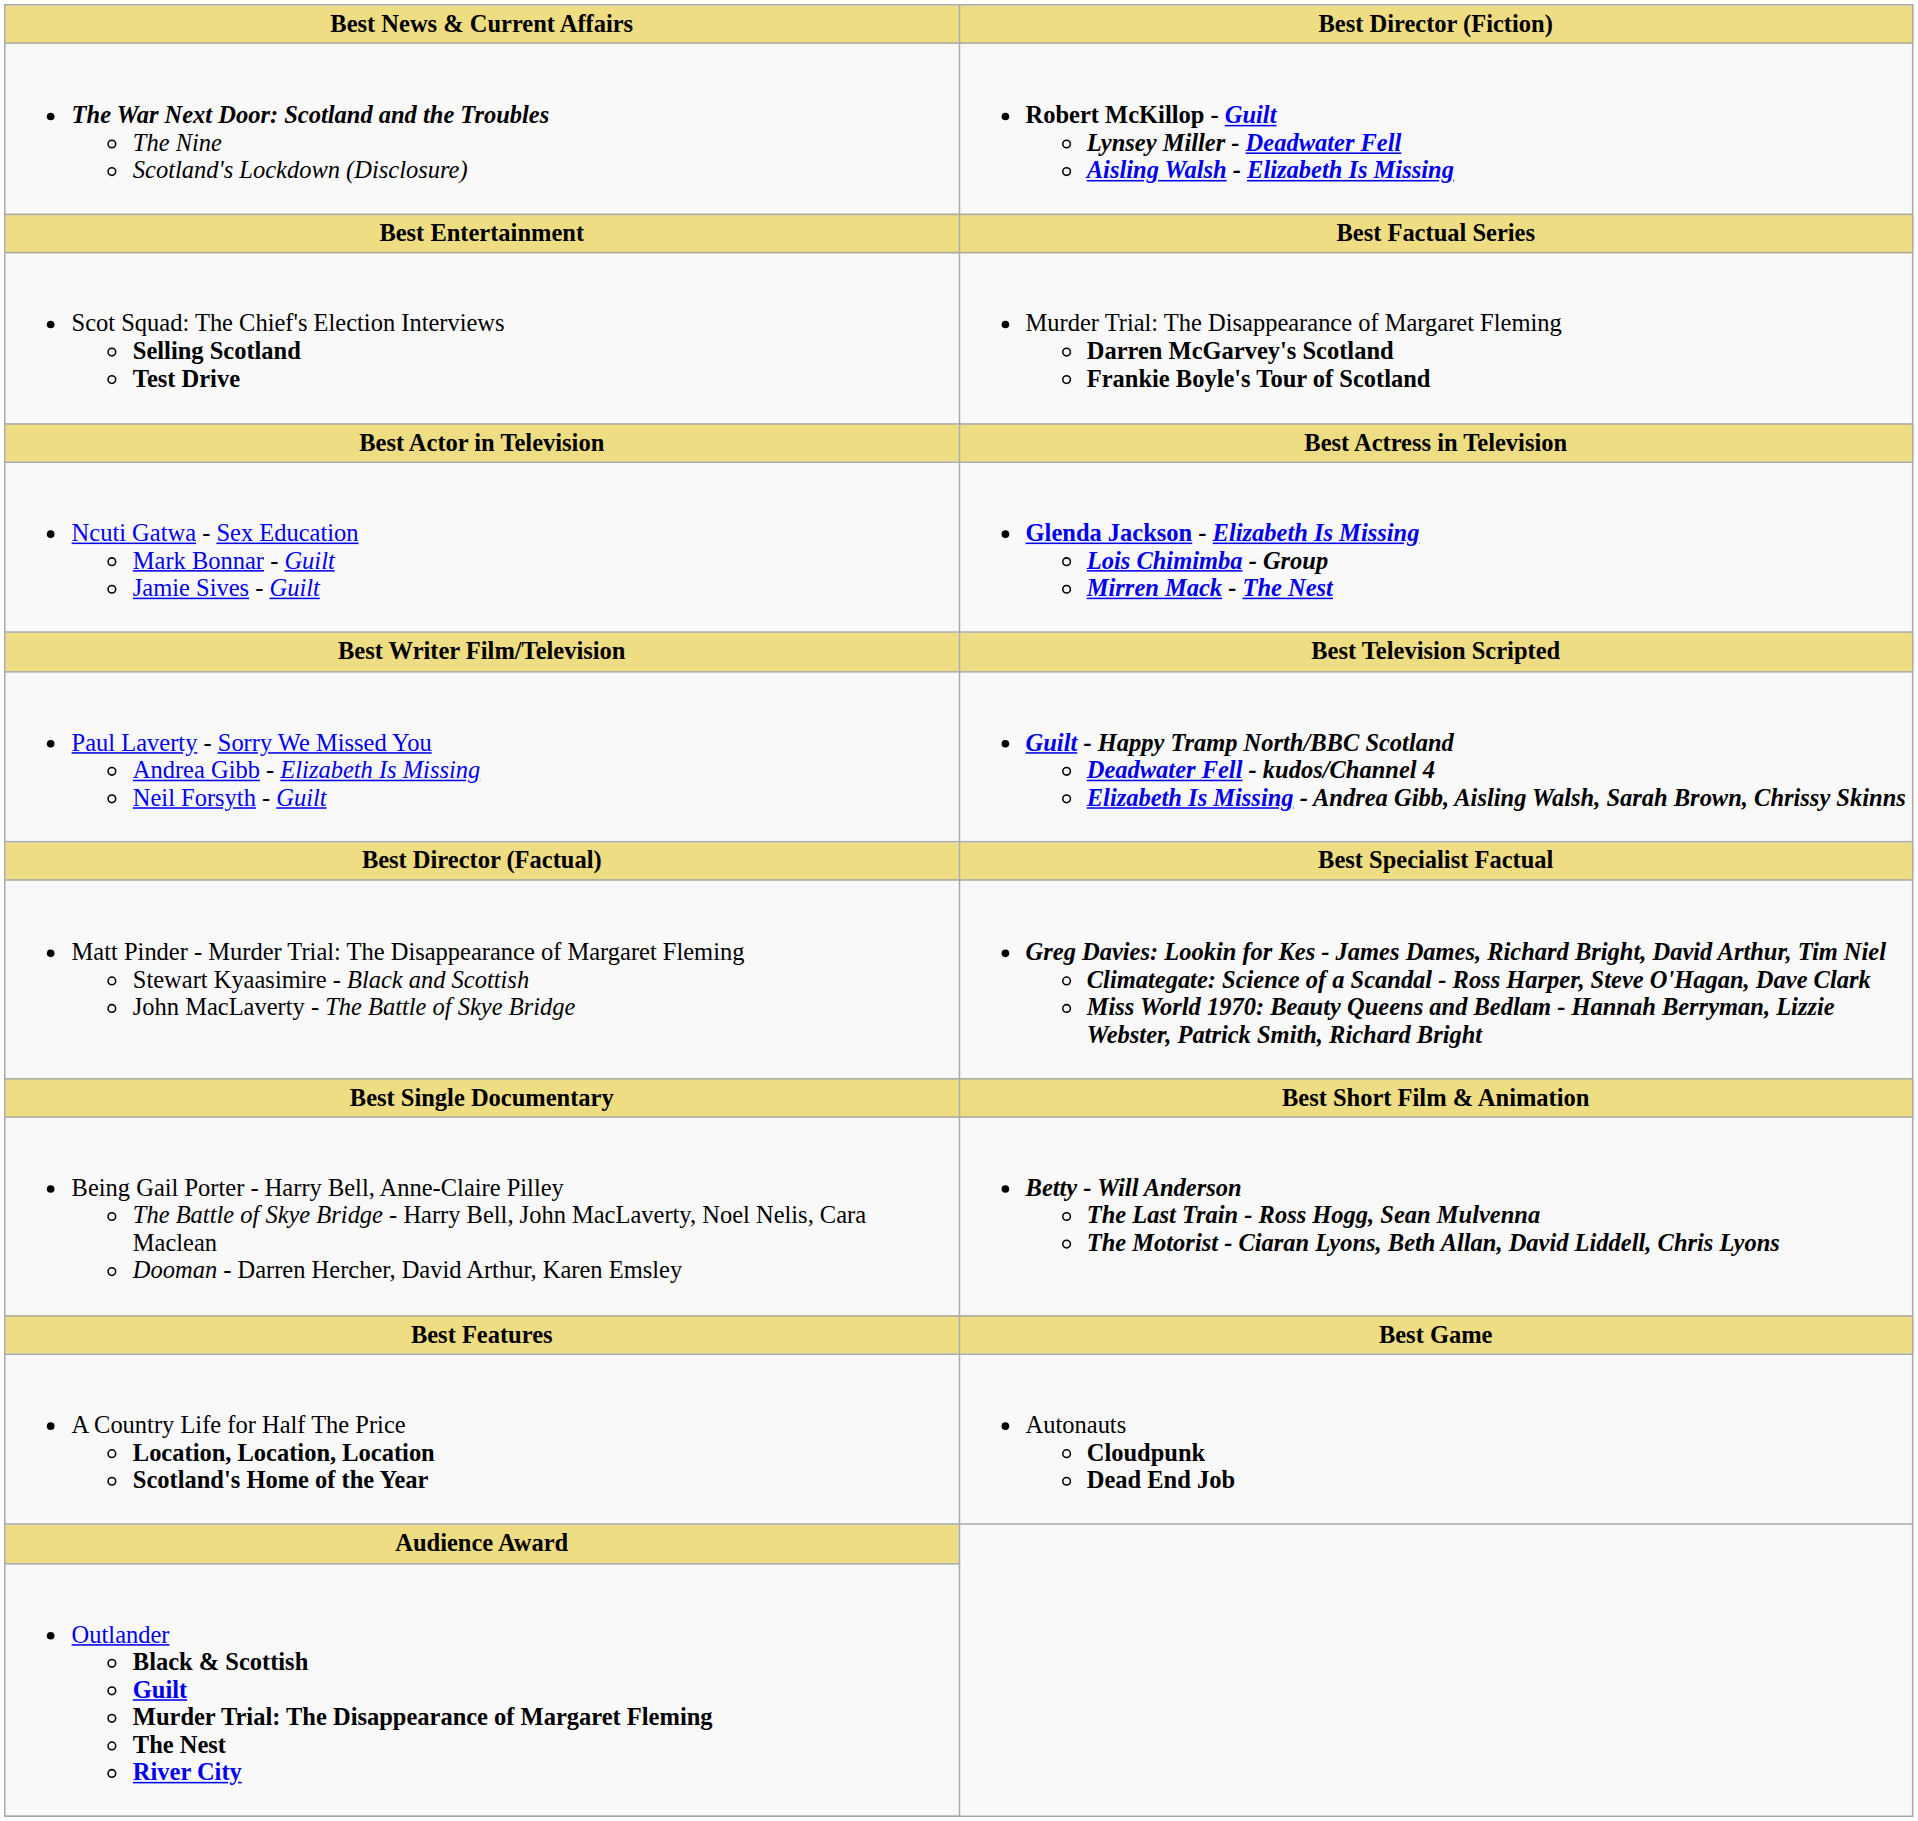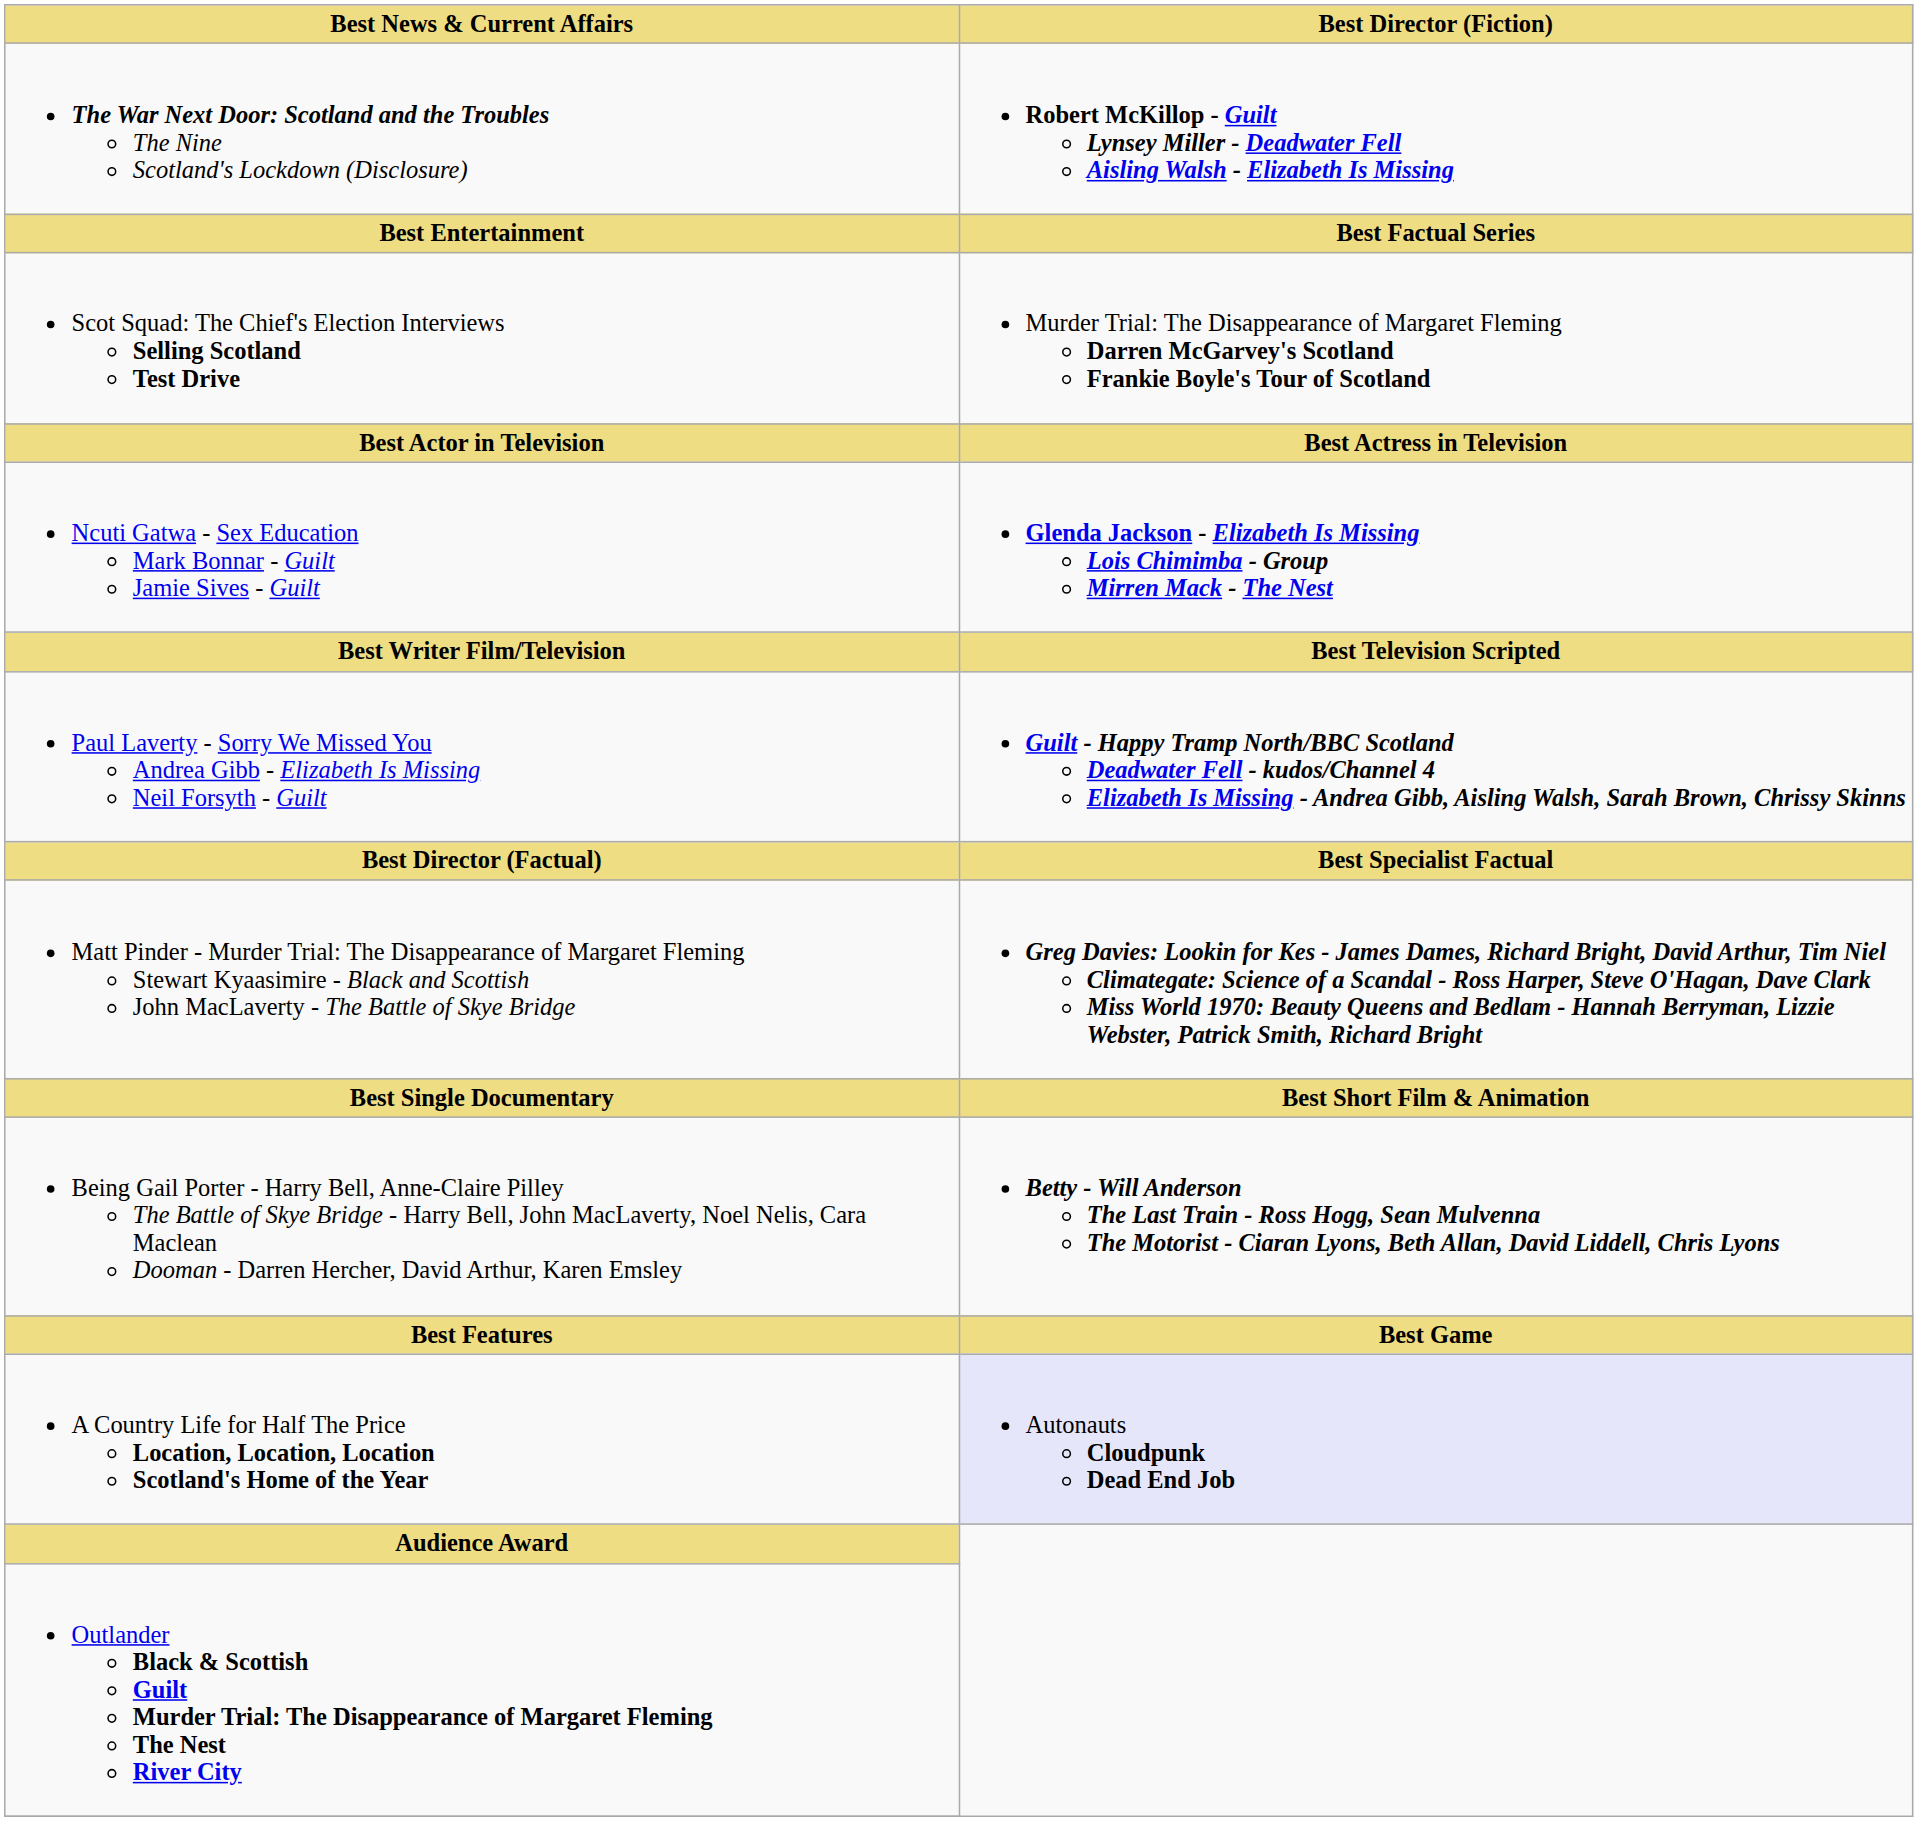(1436, 1453) no background -> (1436, 1453) lavender background
